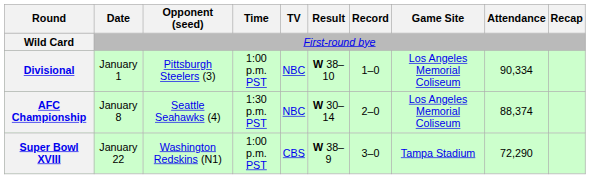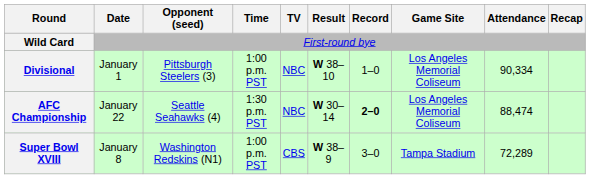(118, 112) January 8 -> (118, 112) January 22
(370, 112) normal -> (370, 112) bold
(516, 112) 88,374 -> (516, 112) 88,474
(118, 153) January 22 -> (118, 153) January 8
(516, 153) 72,290 -> (516, 153) 72,289
